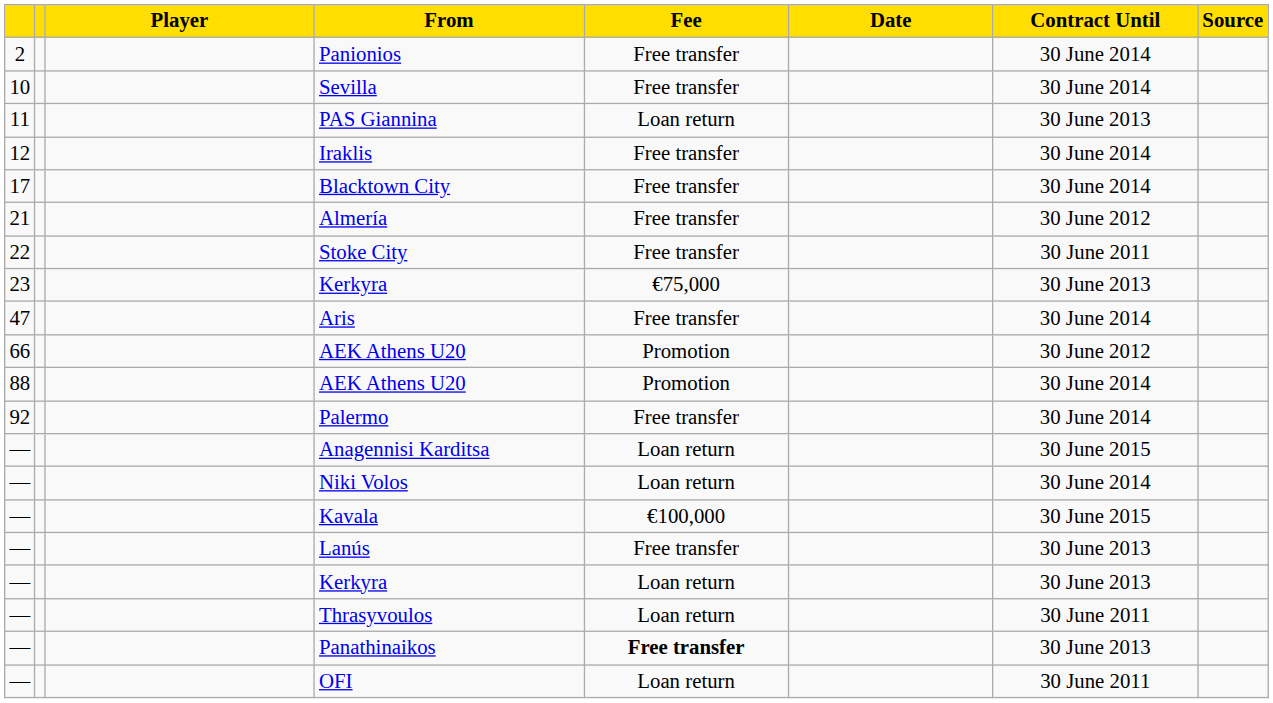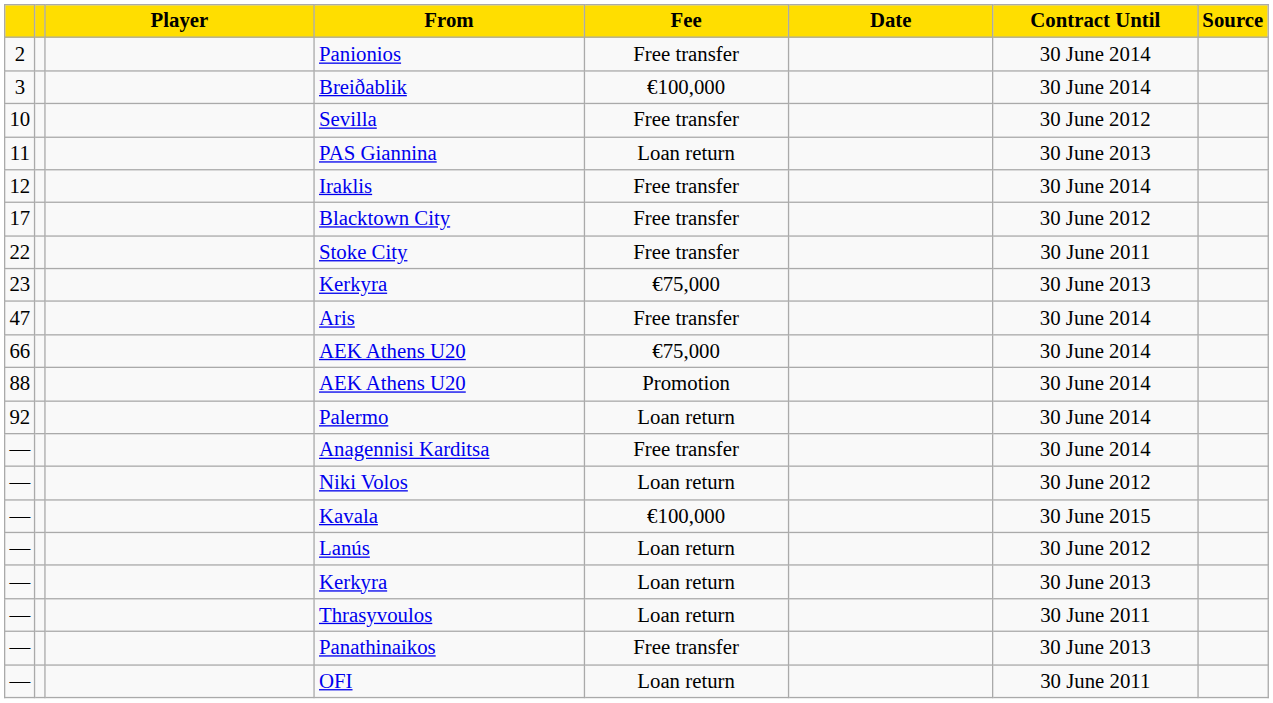+ row: (20, 86)
(1095, 86) 30 June 2014 -> (1095, 119) 30 June 2012
(1095, 185) 30 June 2014 -> (1095, 218) 30 June 2012
- row: (20, 218)
(686, 350) Promotion -> (686, 350) €75,000
(1095, 350) 30 June 2012 -> (1095, 350) 30 June 2014
(686, 416) Free transfer -> (686, 416) Loan return
(686, 449) Loan return -> (686, 449) Free transfer
(1095, 449) 30 June 2015 -> (1095, 449) 30 June 2014
(1095, 482) 30 June 2014 -> (1095, 482) 30 June 2012
(686, 548) Free transfer -> (686, 548) Loan return
(1095, 548) 30 June 2013 -> (1095, 548) 30 June 2012
(686, 647) bold -> (686, 647) normal
